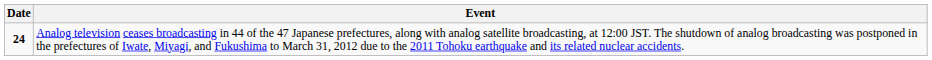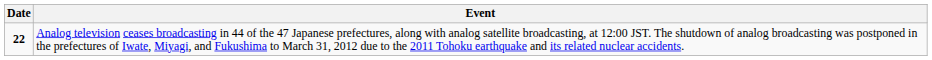(19, 39) 24 -> (19, 39) 22
